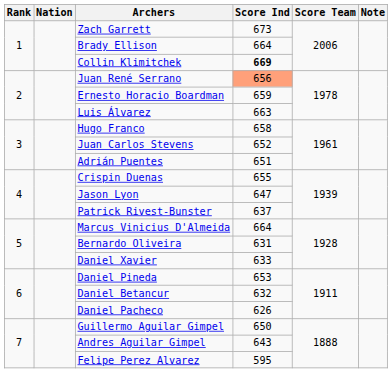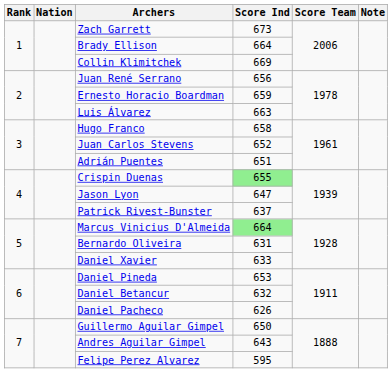(262, 62) bold -> (262, 62) normal
(262, 79) lightsalmon background -> (262, 79) no background
(262, 178) no background -> (262, 178) lightgreen background
(262, 227) no background -> (262, 227) lightgreen background
